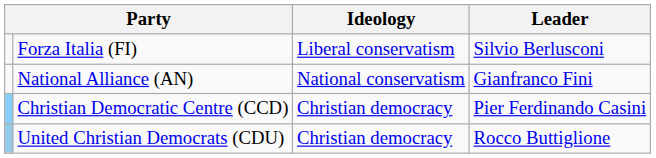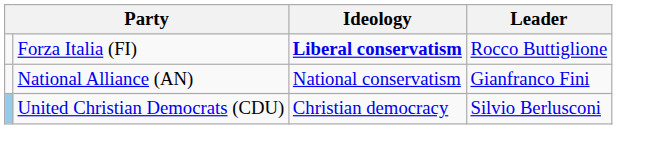(376, 49) normal -> (377, 49) bold
(539, 49) Silvio Berlusconi -> (539, 49) Rocco Buttiglione
- row: (153, 108)
(542, 138) Rocco Buttiglione -> (536, 108) Silvio Berlusconi
